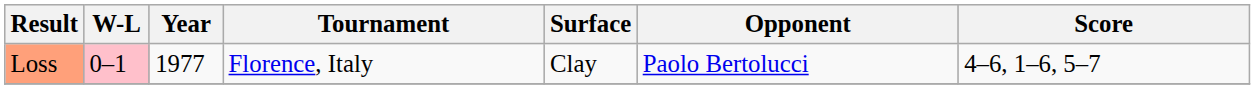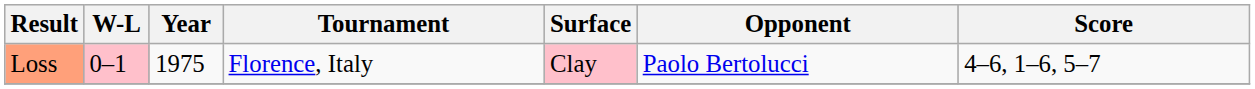(180, 63) 1977 -> (180, 63) 1975
(573, 63) no background -> (573, 63) pink background
